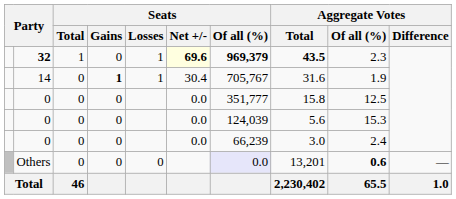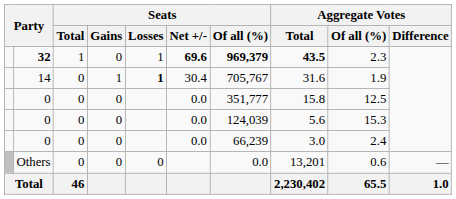(196, 57) lightyellow background -> (196, 57) no background
(119, 78) bold -> (119, 78) normal
(160, 78) normal -> (160, 78) bold
(260, 162) lavender background -> (260, 162) no background
(378, 162) bold -> (378, 162) normal
